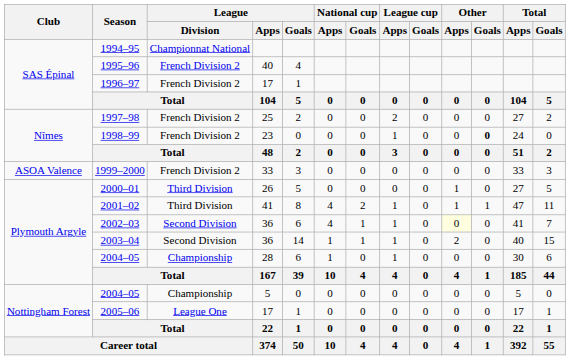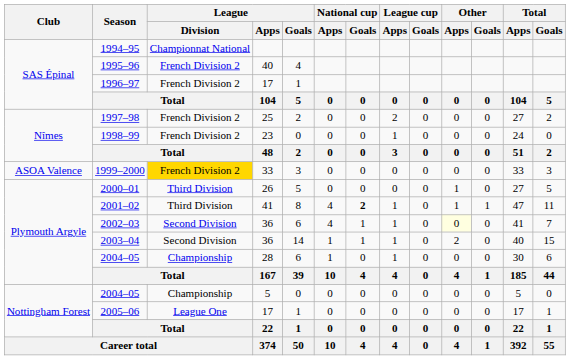(487, 135) bold -> (487, 135) normal
(200, 170) no background -> (200, 170) gold background
(363, 205) normal -> (363, 205) bold
